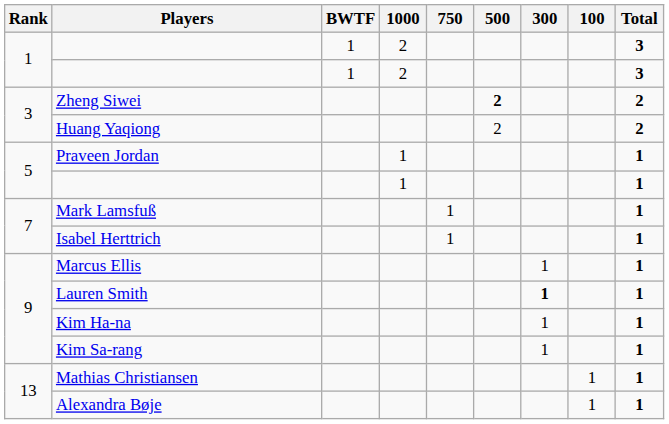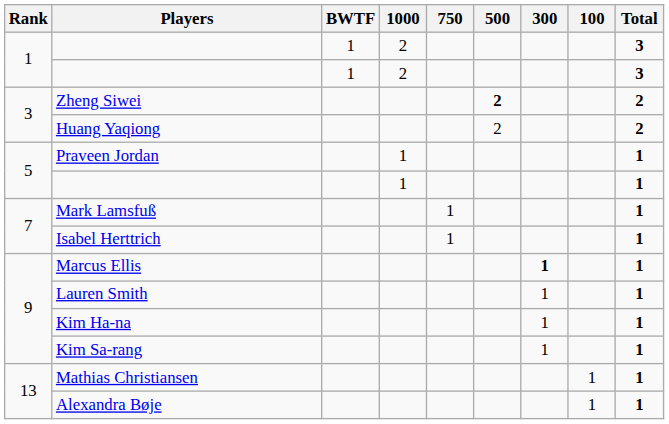(545, 266) normal -> (545, 266) bold
(545, 294) bold -> (545, 294) normal
